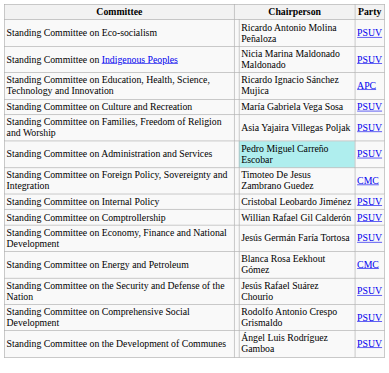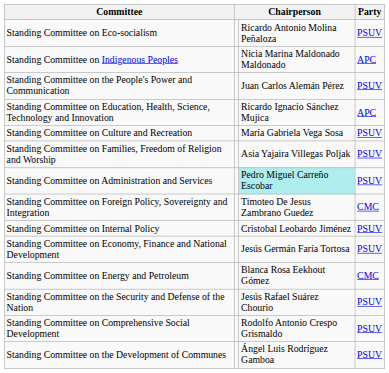(370, 59) PSUV -> (367, 59) APC
+ row: (99, 86)
- row: (86, 217)
